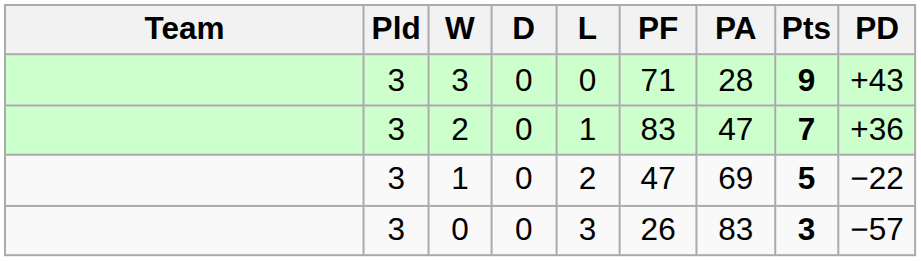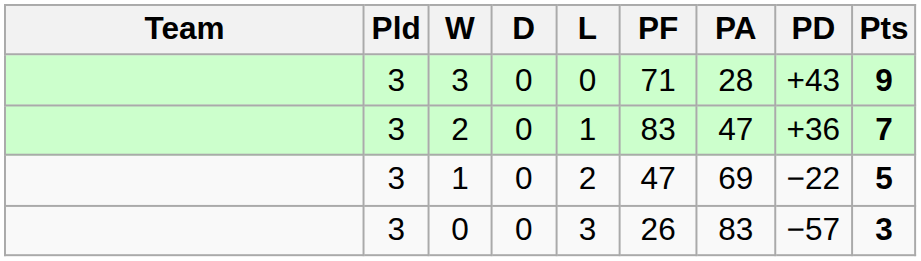columns swapped: (877, 29) <-> (806, 29)
